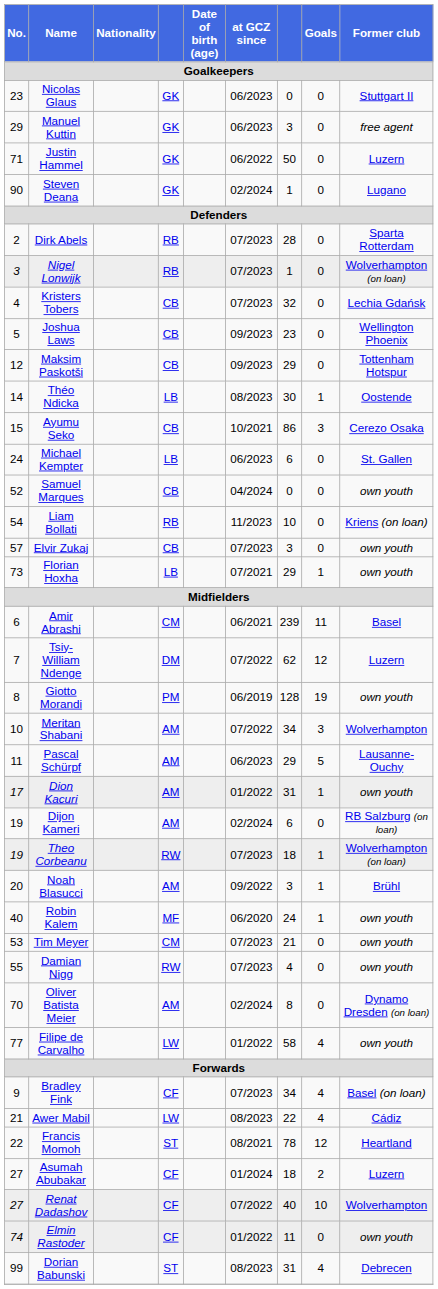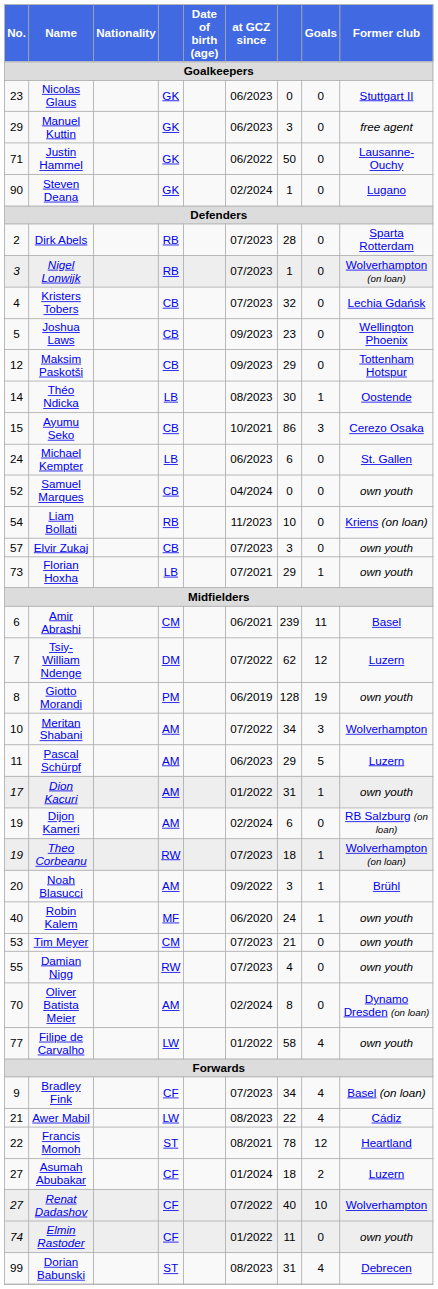(386, 159) Luzern -> (386, 159) Lausanne-Ouchy
(386, 761) Lausanne-Ouchy -> (386, 761) Luzern
